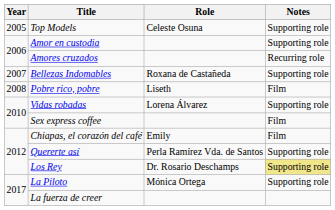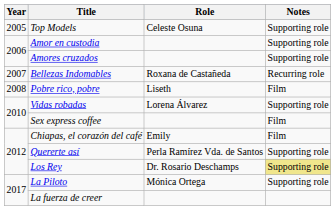(296, 58) Recurring role -> (298, 58) Supporting role
(298, 74) Supporting role -> (296, 74) Recurring role
